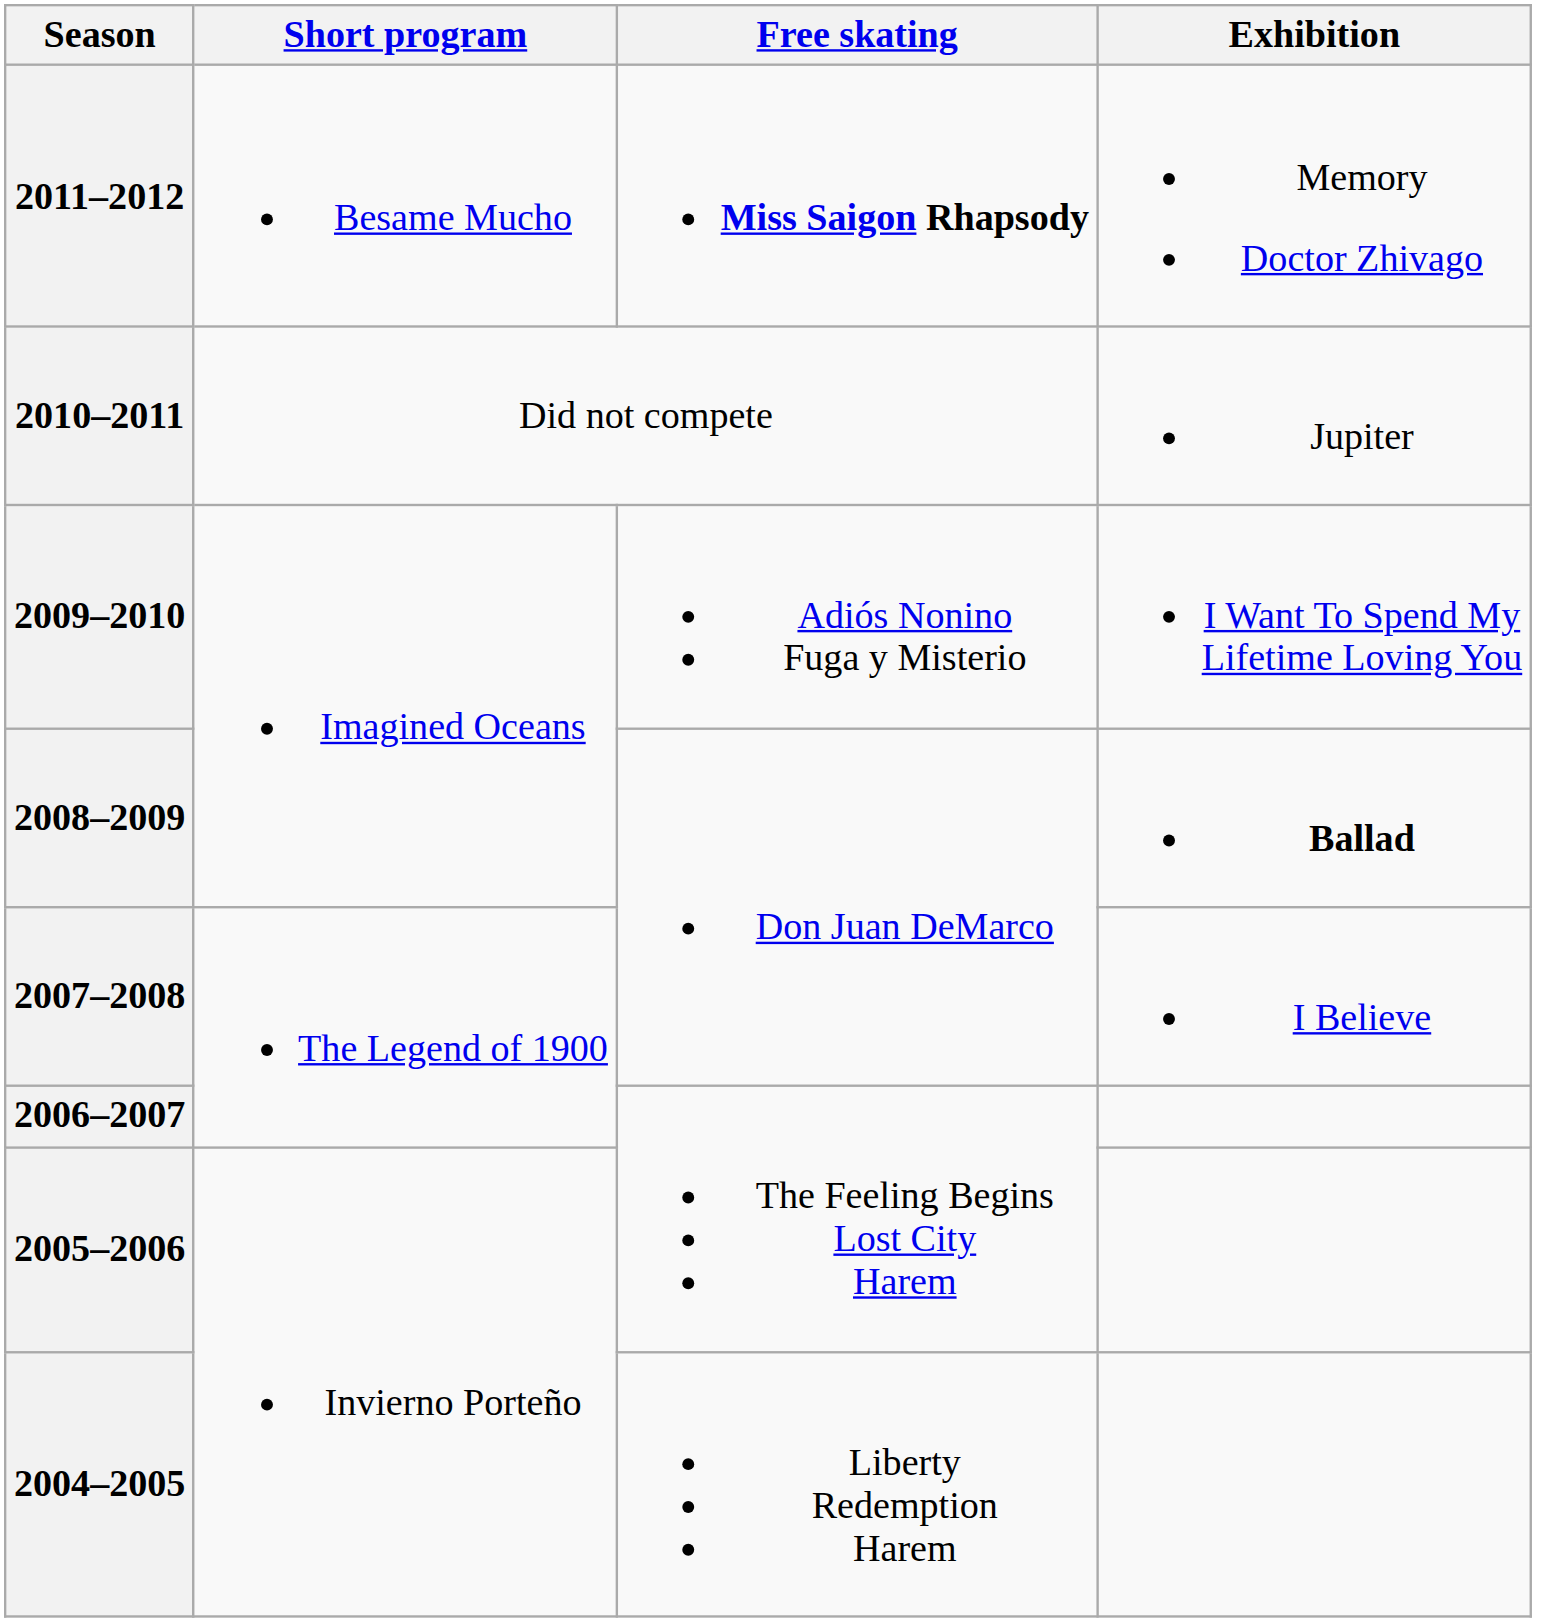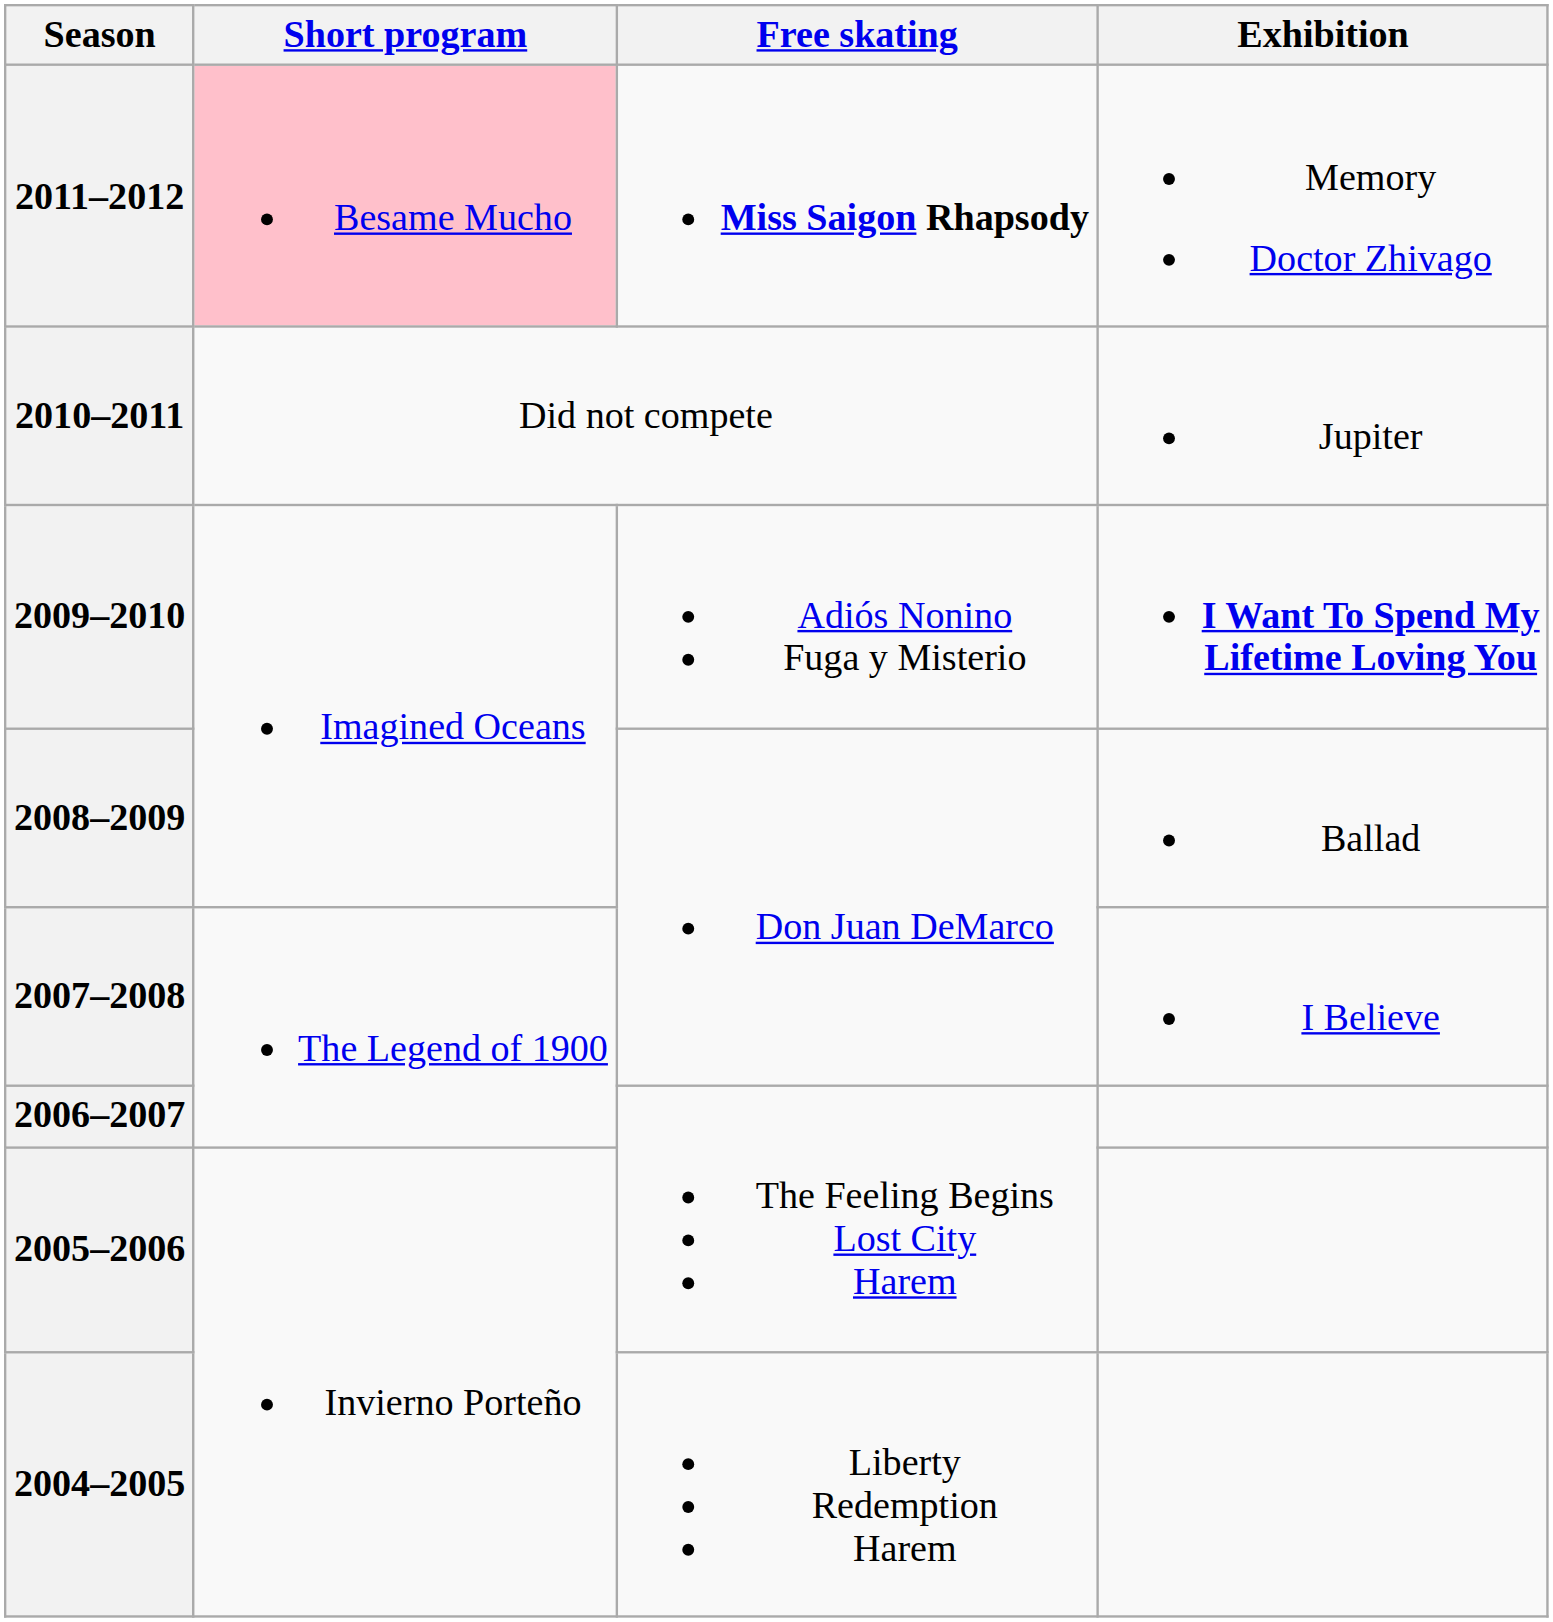(405, 217) no background -> (405, 217) pink background
(1314, 638) normal -> (1323, 638) bold
(1314, 839) bold -> (1323, 839) normal
